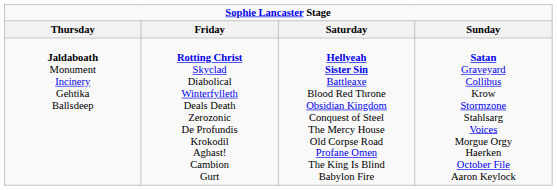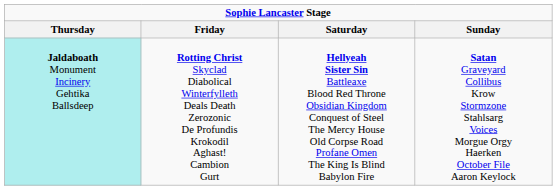(73, 82) no background -> (73, 82) paleturquoise background
